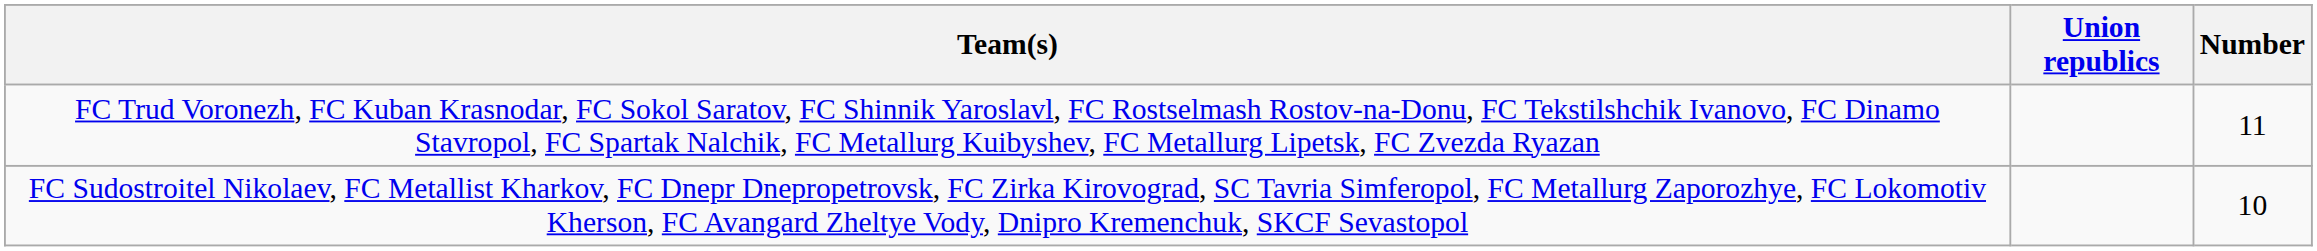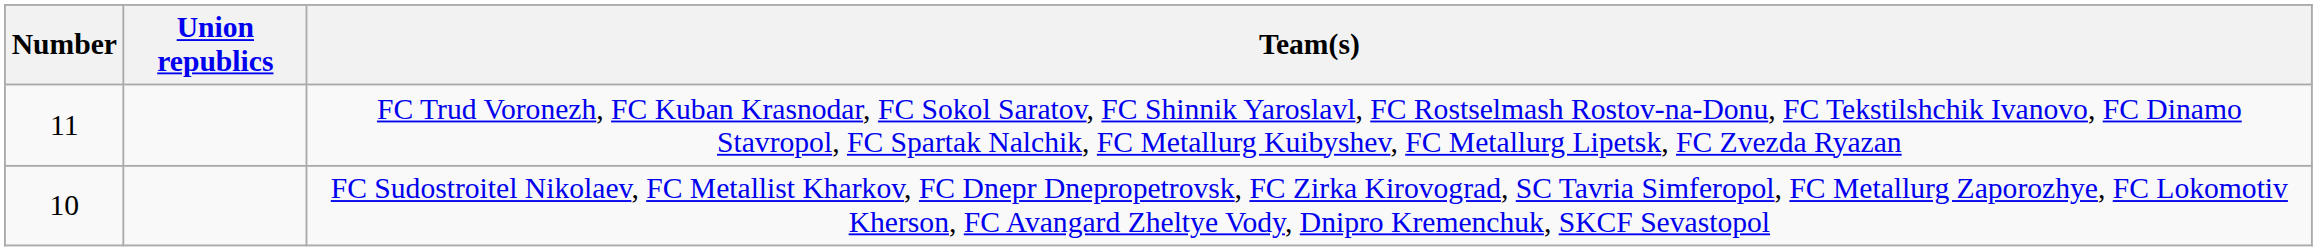columns swapped: (2252, 44) <-> (1007, 44)
